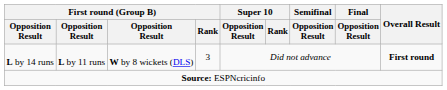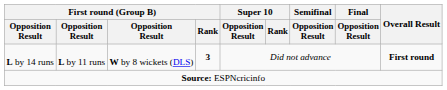(208, 57) normal -> (208, 57) bold
